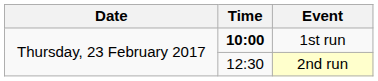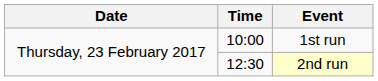(245, 40) bold -> (245, 40) normal
